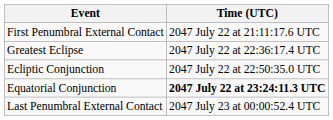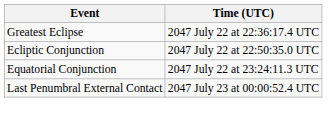- row: (85, 32)
(247, 87) bold -> (243, 69) normal
